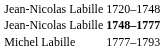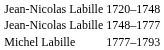(133, 25) bold -> (133, 25) normal
